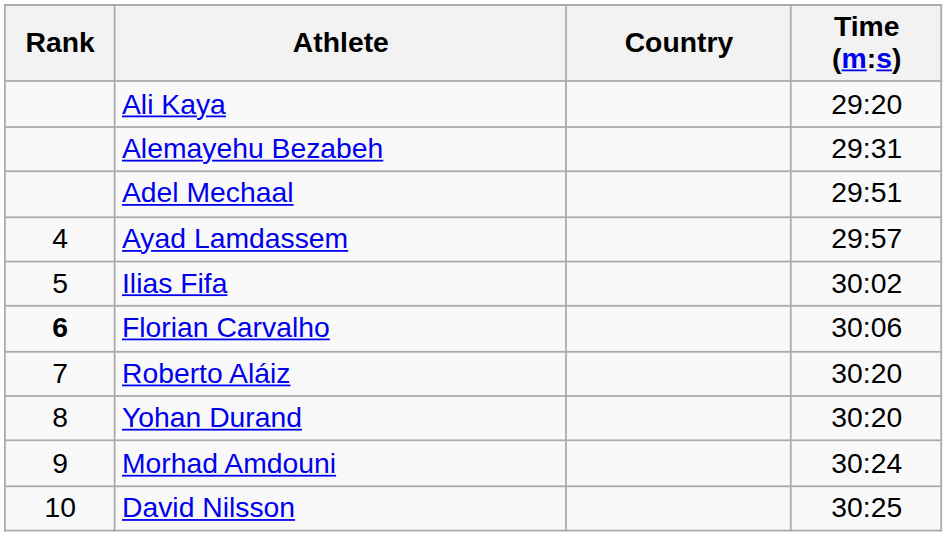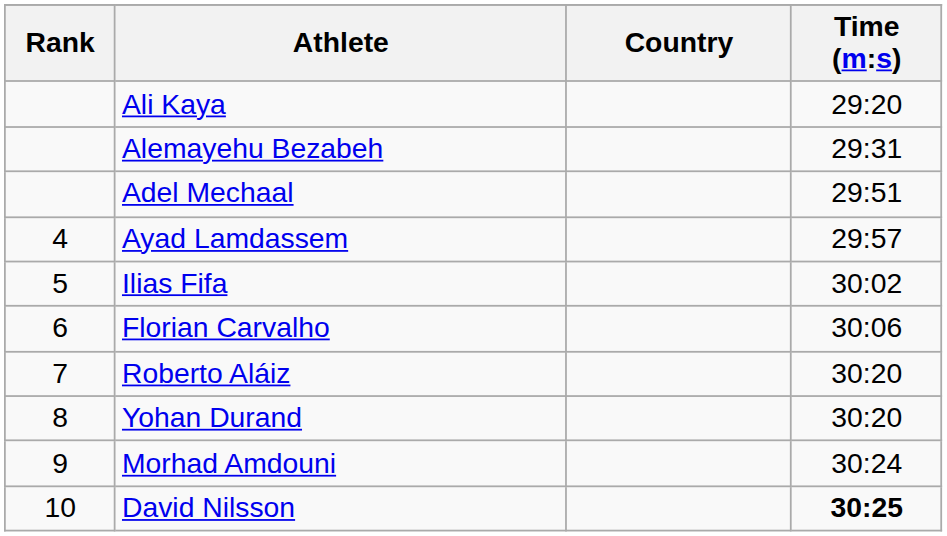(60, 328) bold -> (60, 328) normal
(867, 507) normal -> (867, 507) bold
